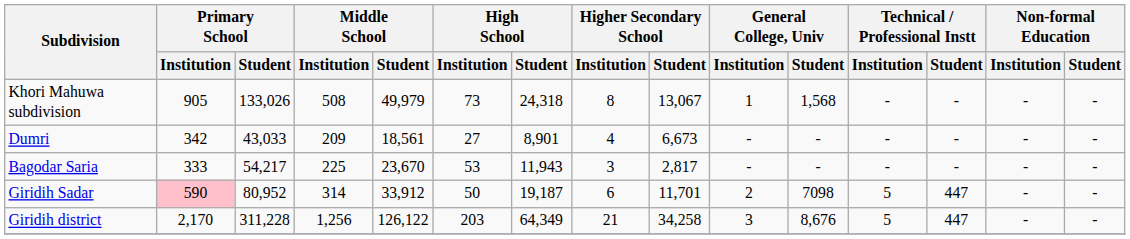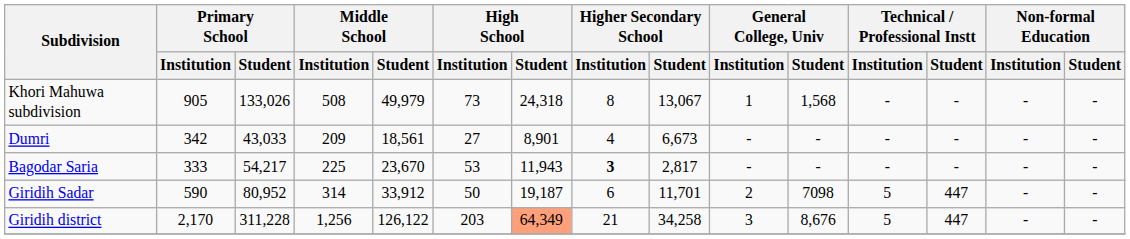(611, 166) normal -> (611, 166) bold
(196, 193) pink background -> (196, 193) no background
(541, 220) no background -> (541, 220) lightsalmon background
